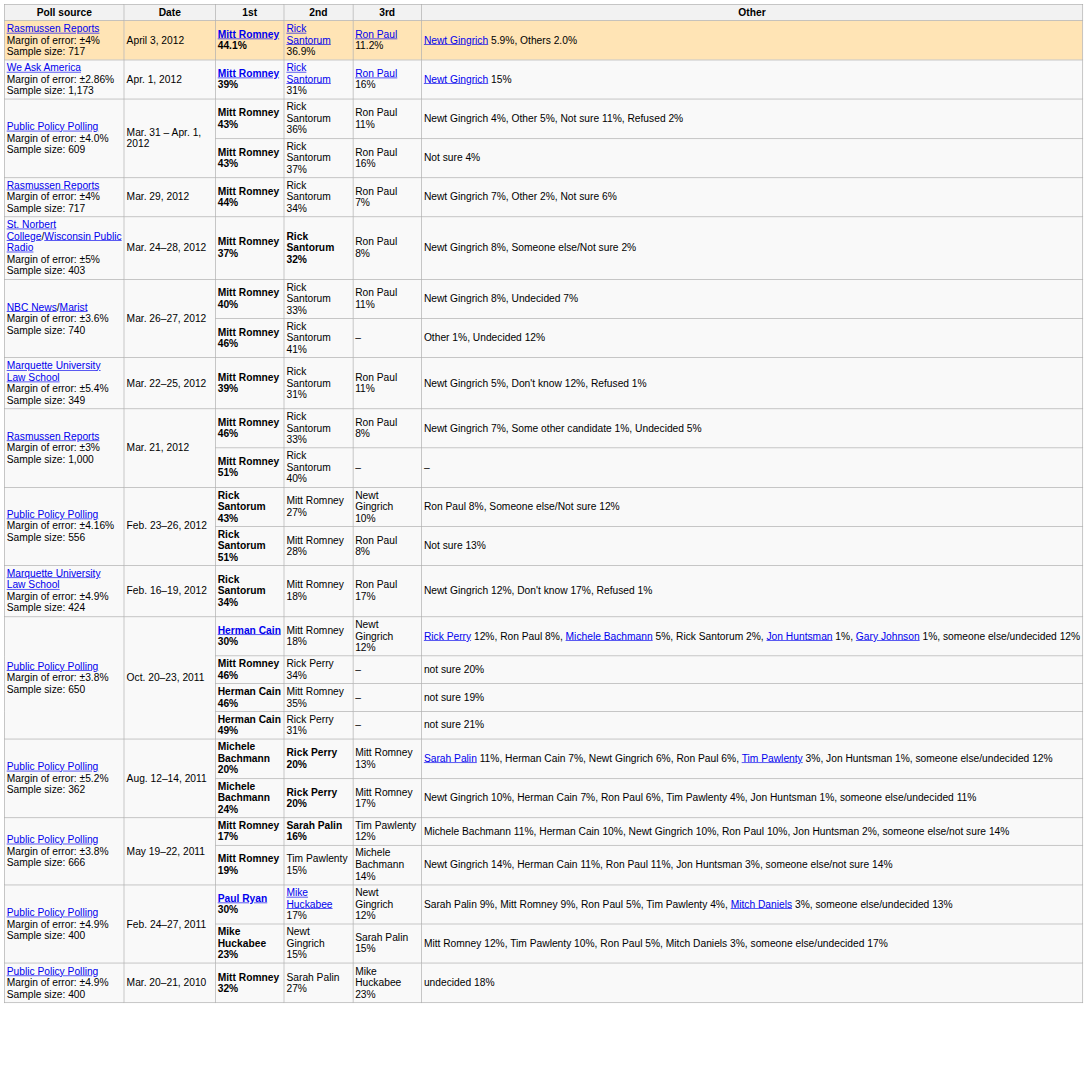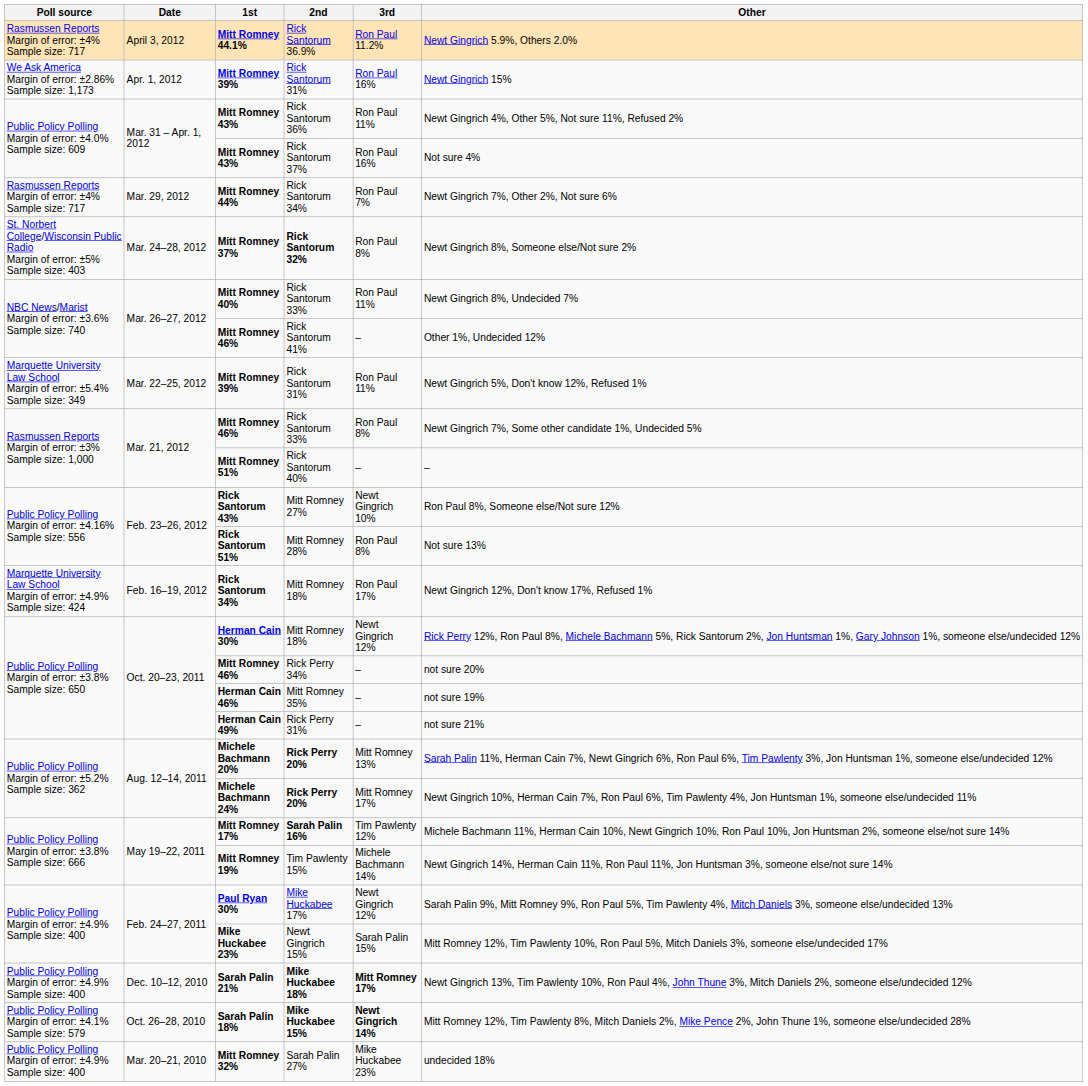+ row: (246, 983)
+ row: (246, 1022)
